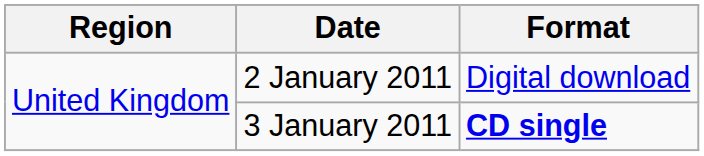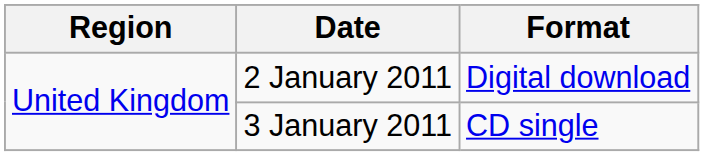(537, 125) bold -> (532, 125) normal
